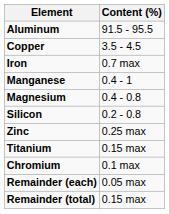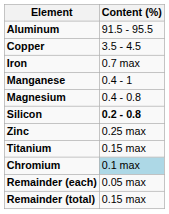(121, 115) normal -> (121, 115) bold
(121, 166) no background -> (121, 166) lightblue background
